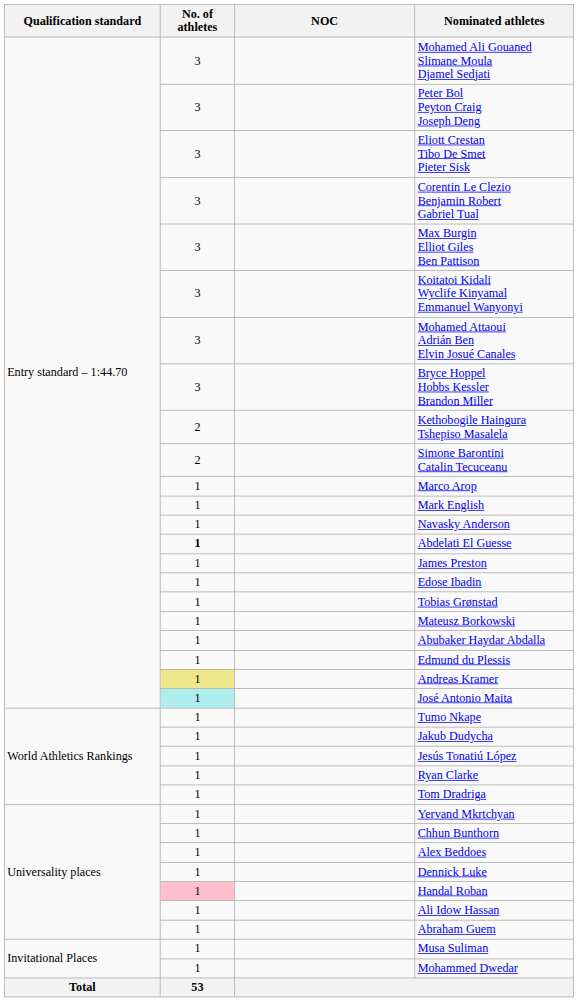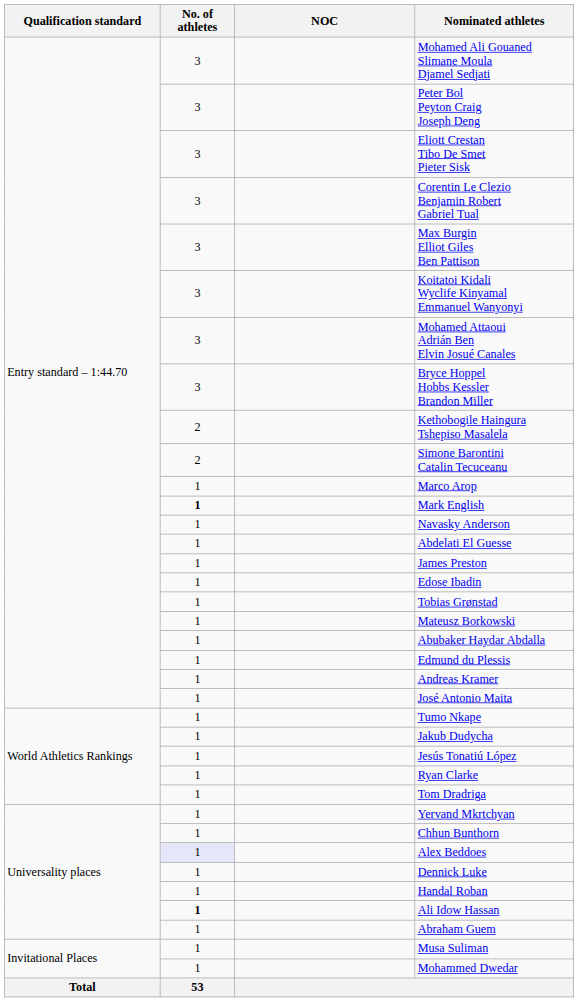(197, 505) normal -> (197, 505) bold
(197, 544) bold -> (197, 544) normal
(197, 679) khaki background -> (197, 679) no background
(197, 698) paleturquoise background -> (197, 698) no background
(197, 852) no background -> (197, 852) lavender background
(197, 891) pink background -> (197, 891) no background
(197, 910) normal -> (197, 910) bold
